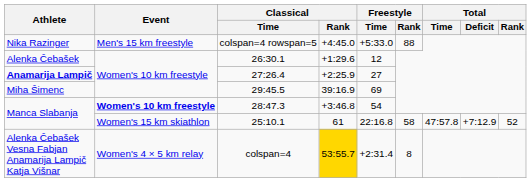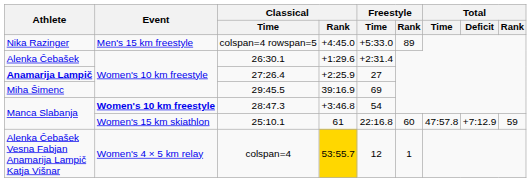(409, 43) 88 -> (409, 43) 89
(376, 59) 12 -> (376, 59) +2:31.4
(409, 122) 58 -> (409, 122) 60
(512, 122) 52 -> (512, 122) 59
(376, 154) +2:31.4 -> (376, 154) 12
(409, 154) 8 -> (409, 154) 1
